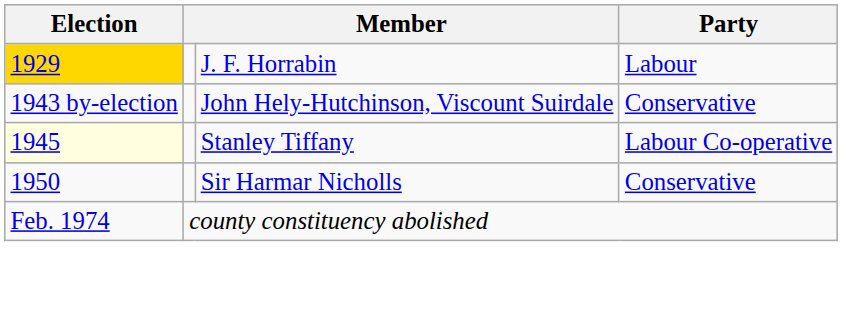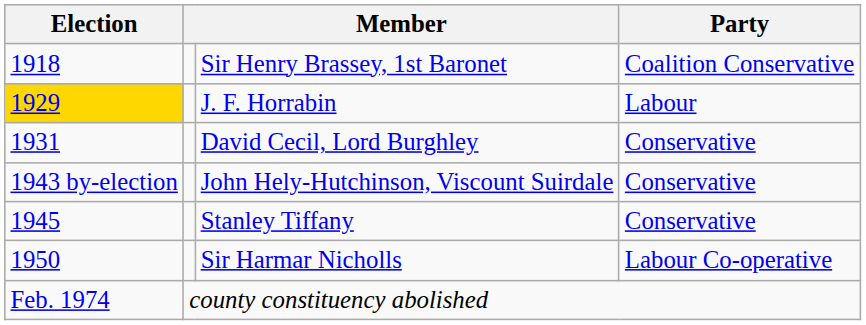+ row: (354, 63)
+ row: (340, 142)
(35, 142) lightyellow background -> (35, 220) no background
(729, 142) Labour Co-operative -> (690, 220) Conservative
(690, 181) Conservative -> (729, 260) Labour Co-operative
